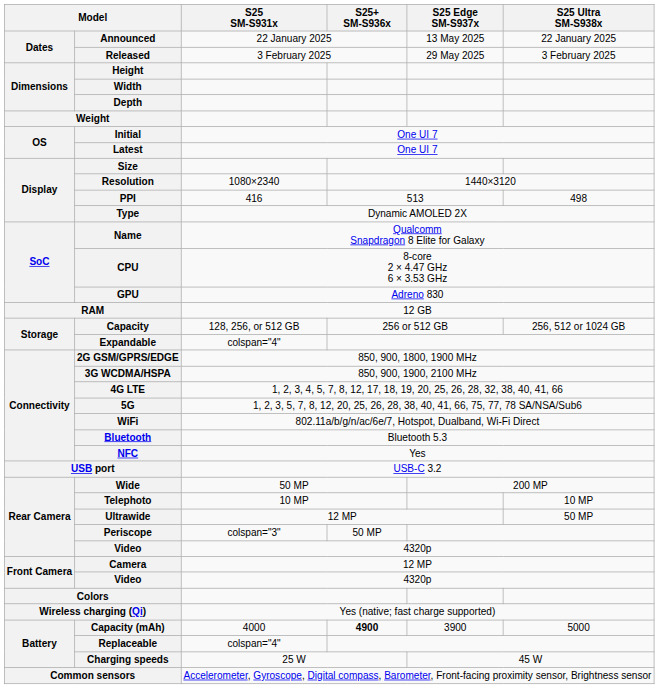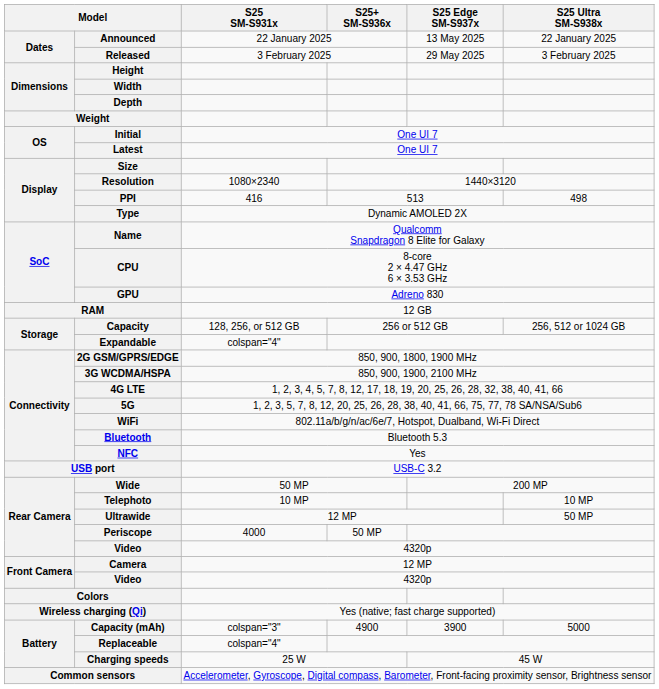(254, 532) colspan="3" -> (254, 532) 4000
(254, 627) 4000 -> (254, 627) colspan="3"
(367, 627) bold -> (367, 627) normal
